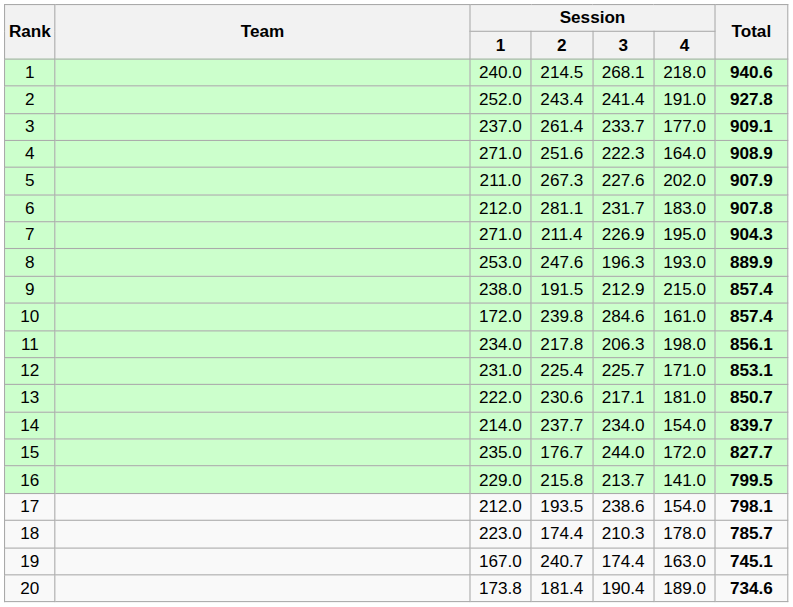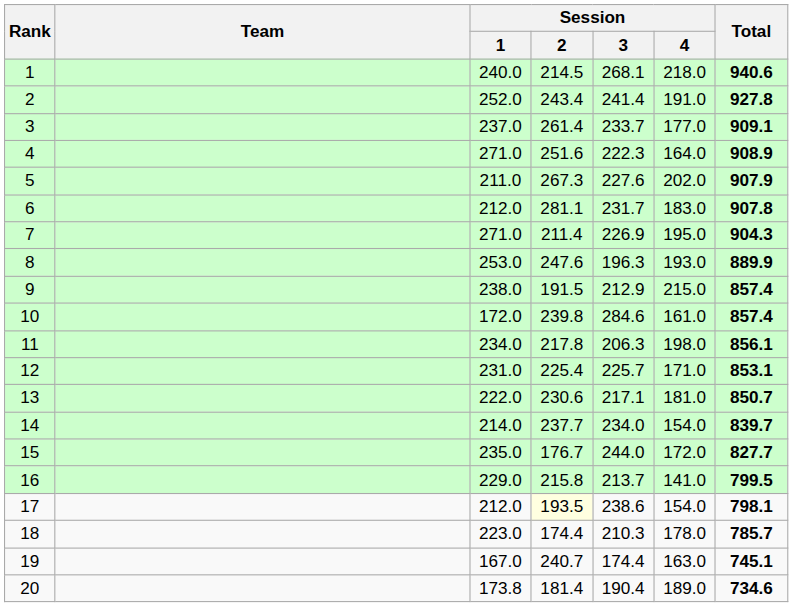(562, 506) no background -> (562, 506) lightyellow background
